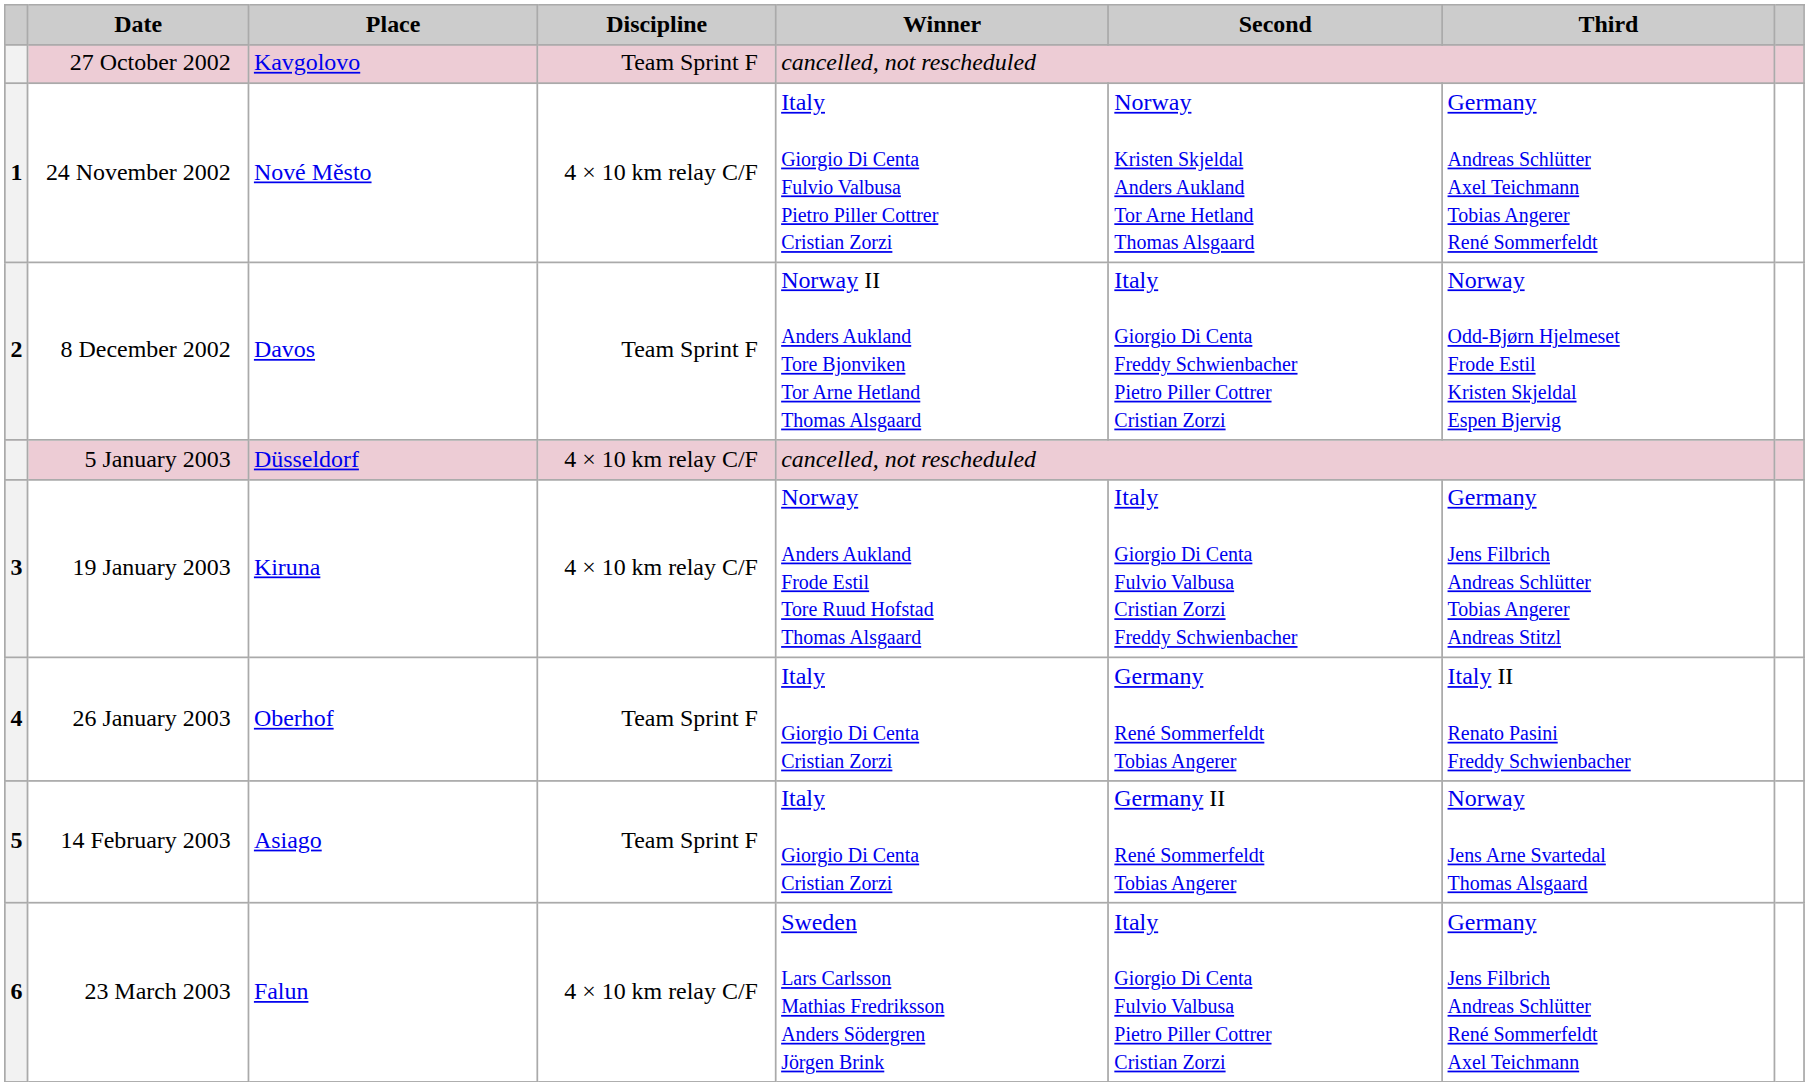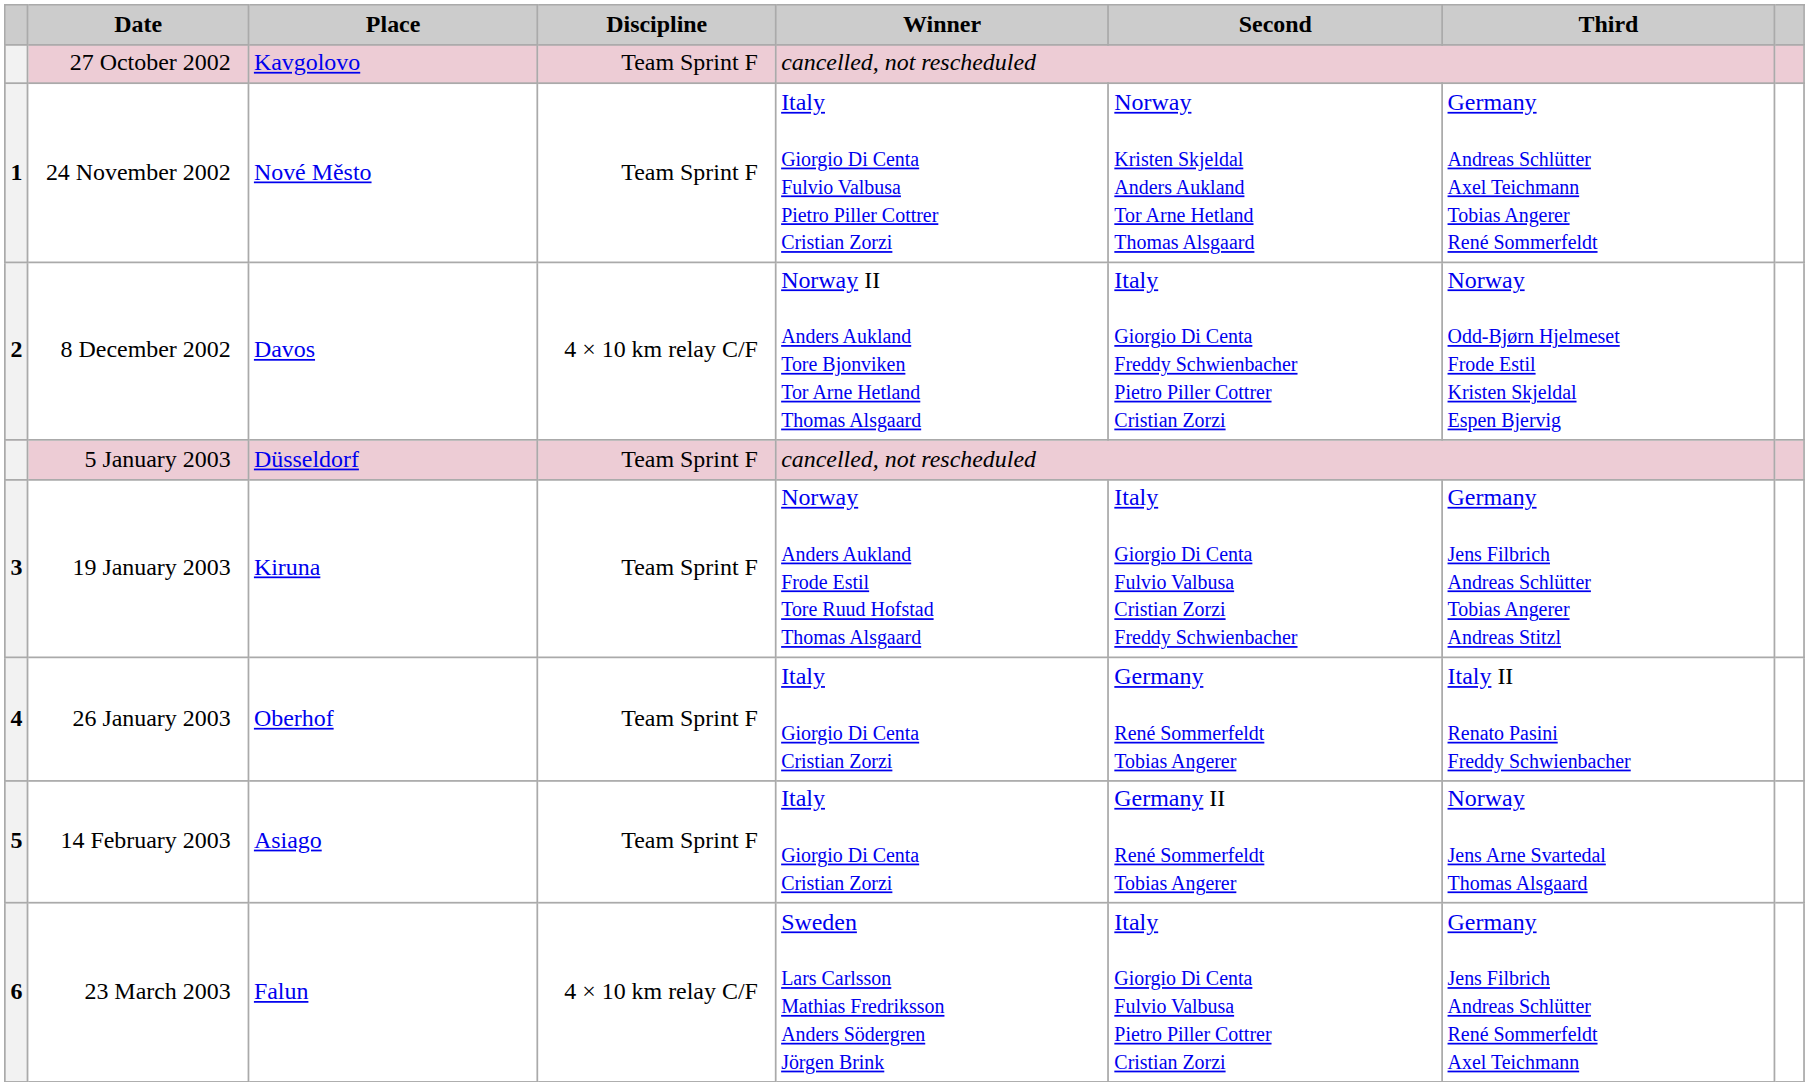(667, 171) 4 × 10 km relay C/F -> (696, 171) Team Sprint F
(696, 350) Team Sprint F -> (667, 350) 4 × 10 km relay C/F
(667, 458) 4 × 10 km relay C/F -> (696, 458) Team Sprint F
(667, 567) 4 × 10 km relay C/F -> (696, 567) Team Sprint F
